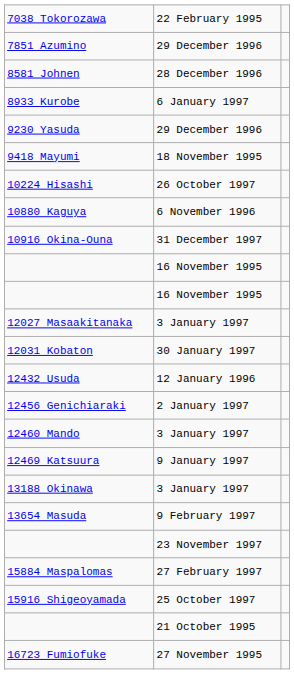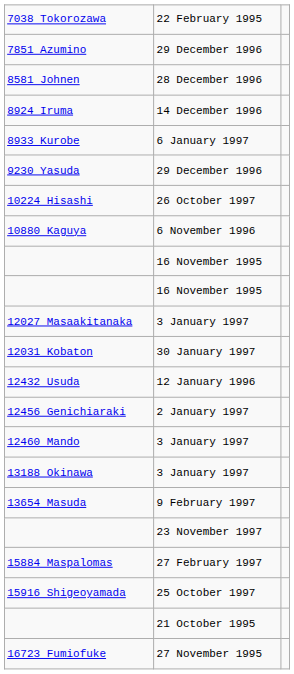+ row: (40, 110)
- row: (43, 157)
- row: (60, 240)
- row: (53, 461)
